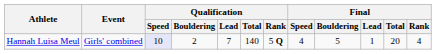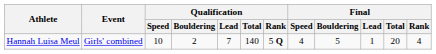(158, 42) lavender background -> (158, 42) no background
